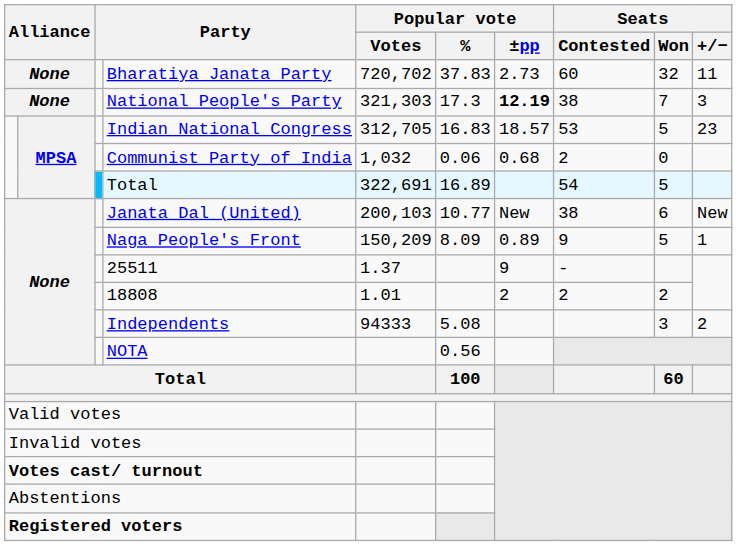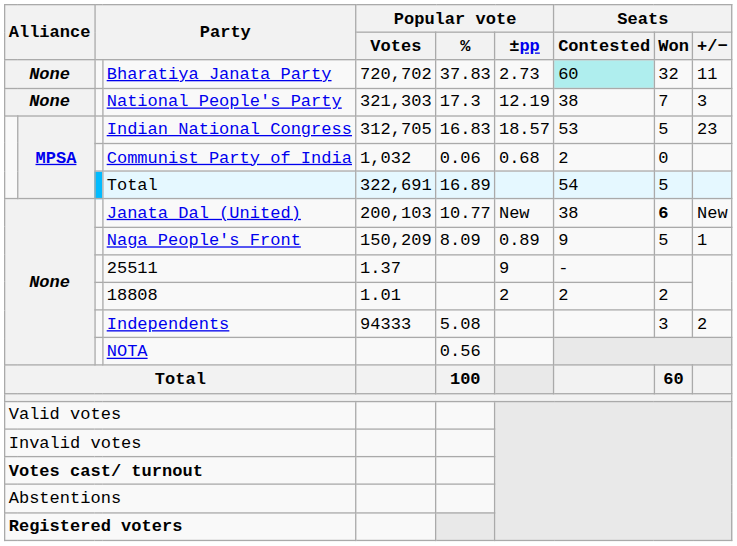(568, 74) no background -> (568, 74) paleturquoise background
(524, 102) bold -> (524, 102) normal
(663, 213) normal -> (663, 213) bold
